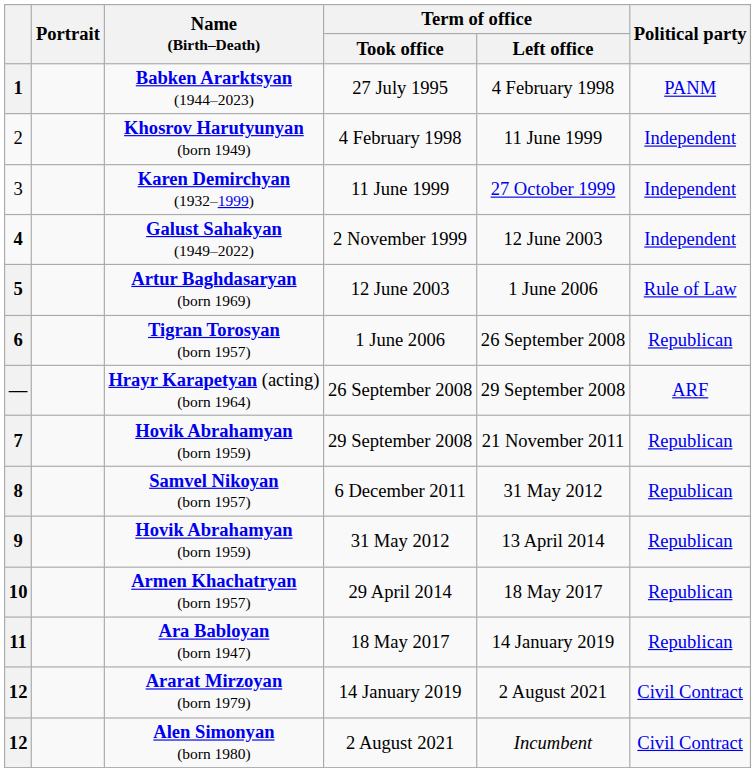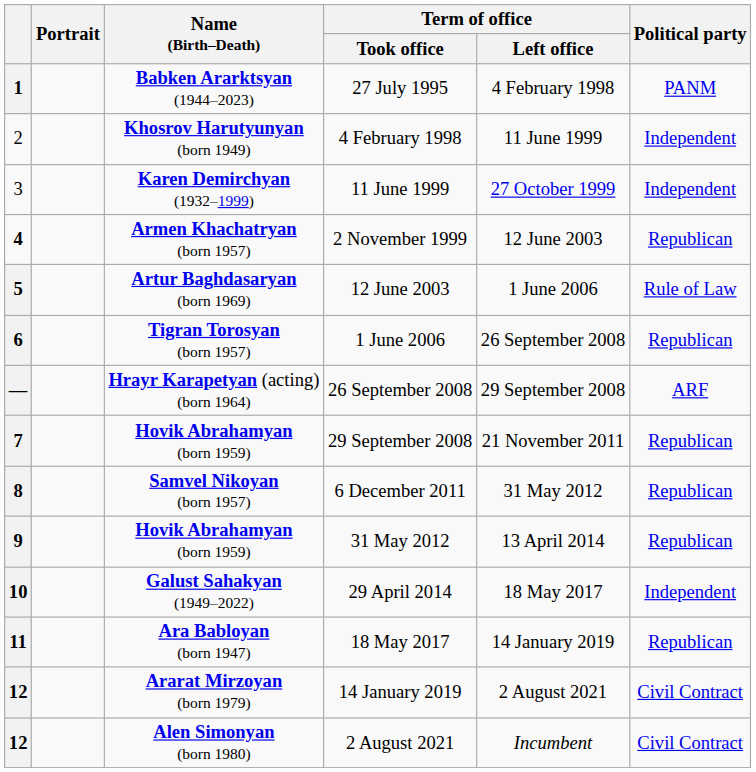(214, 239) Galust Sahakyan (1949–2022) -> (214, 239) Armen Khachatryan (born 1957)
(690, 239) Independent -> (690, 239) Republican
(214, 591) Armen Khachatryan (born 1957) -> (214, 591) Galust Sahakyan (1949–2022)
(690, 591) Republican -> (690, 591) Independent
